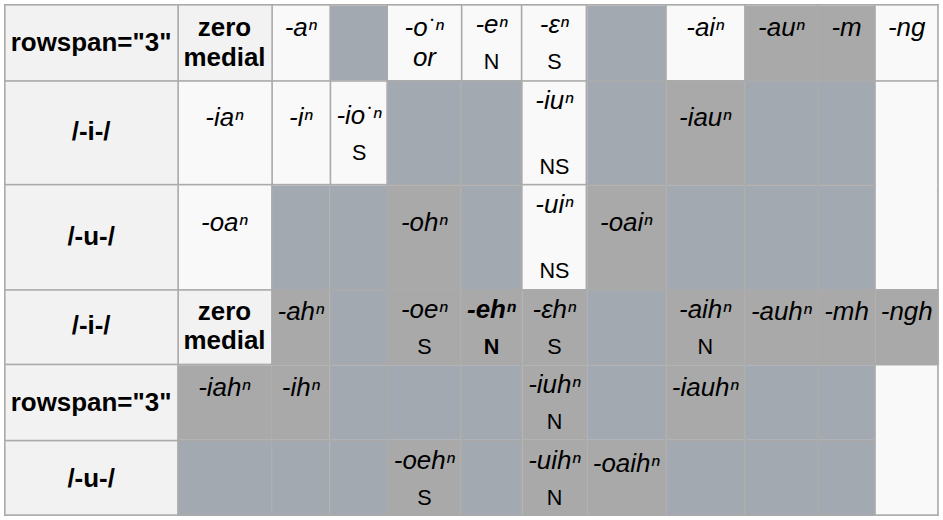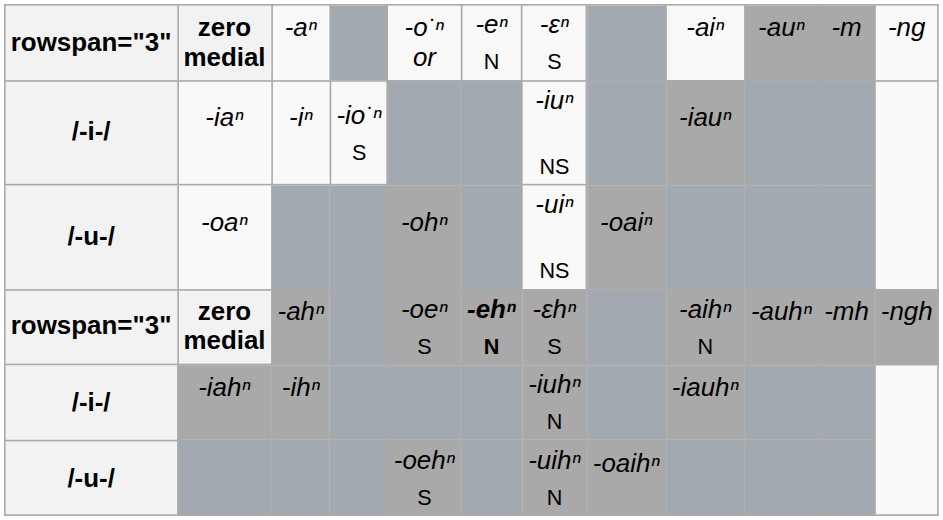(91, 326) /-i-/ -> (91, 326) rowspan="3"
(91, 402) rowspan="3" -> (91, 402) /-i-/
